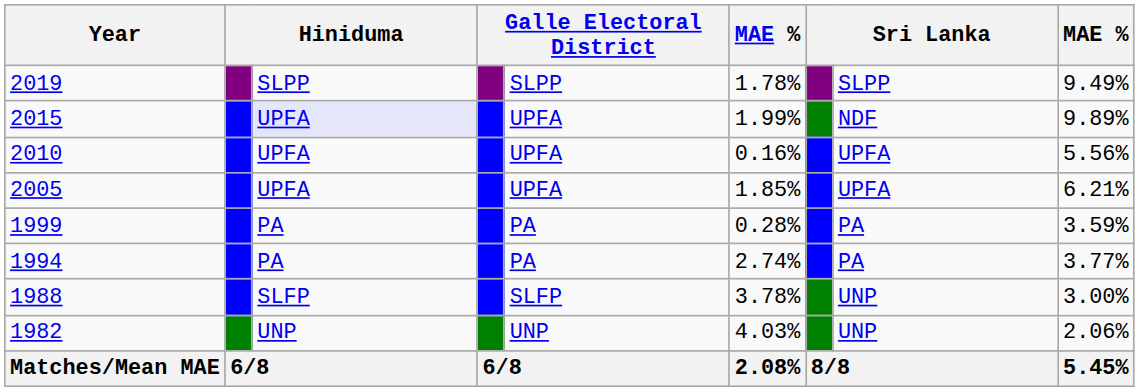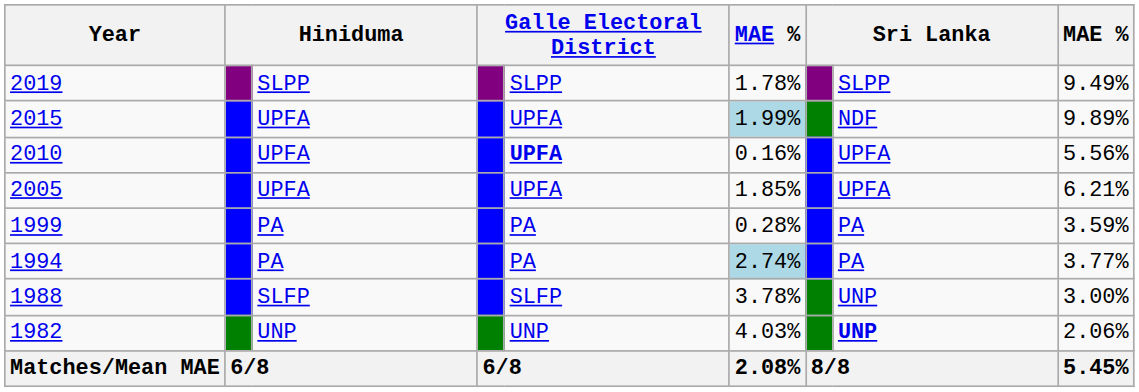(284, 119) lavender background -> (284, 119) no background
(768, 119) no background -> (768, 119) lightblue background
(536, 155) normal -> (536, 155) bold
(768, 261) no background -> (768, 261) lightblue background
(858, 333) normal -> (858, 333) bold
